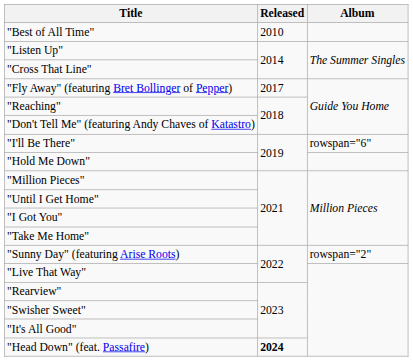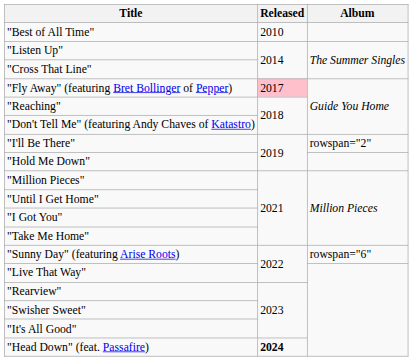(272, 87) no background -> (272, 87) pink background
(340, 143) rowspan="6" -> (340, 143) rowspan="2"
(340, 254) rowspan="2" -> (340, 254) rowspan="6"
